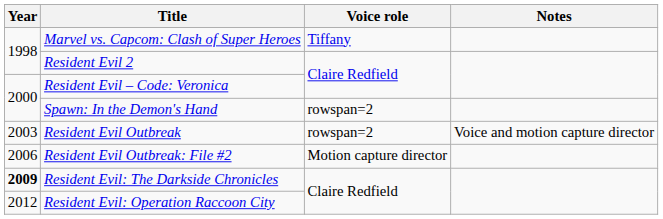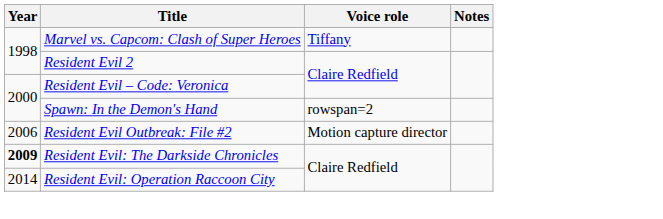- row: (112, 132)
(23, 202) 2012 -> (23, 179) 2014
